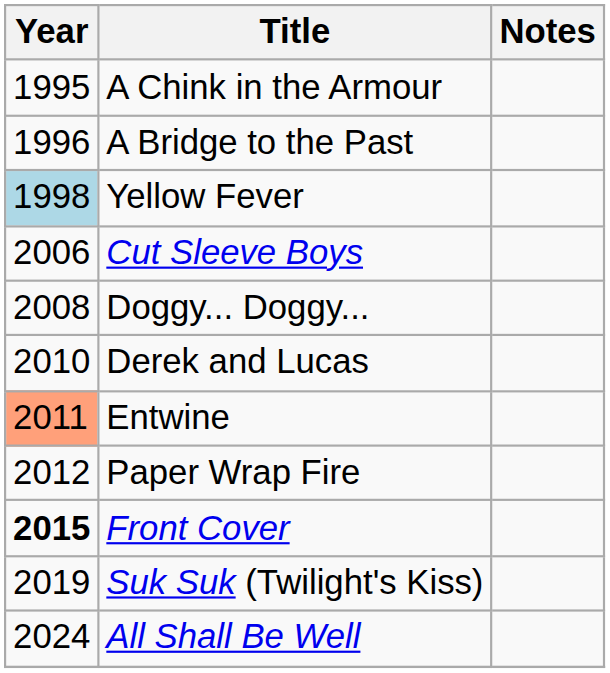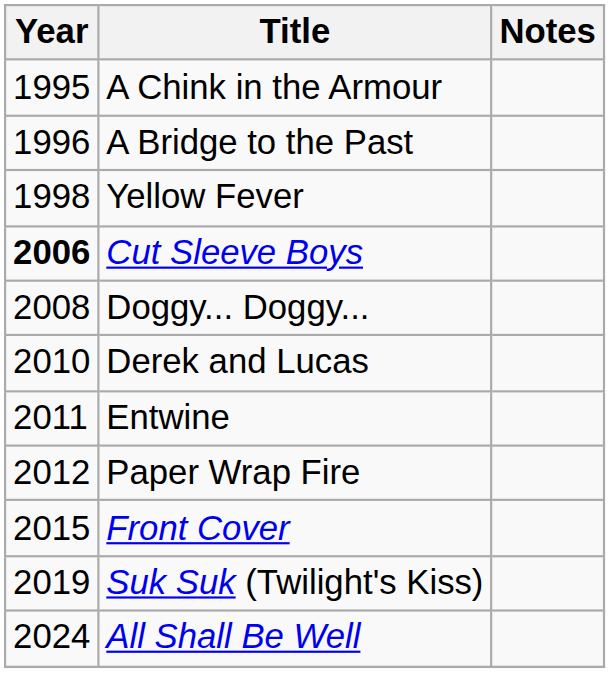(52, 197) lightblue background -> (52, 197) no background
(52, 252) normal -> (52, 252) bold
(50, 417) lightsalmon background -> (50, 417) no background
(52, 527) bold -> (52, 527) normal
